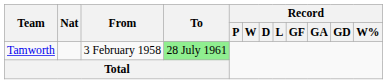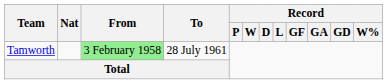(122, 50) no background -> (122, 50) lightgreen background
(197, 50) lightgreen background -> (197, 50) no background
